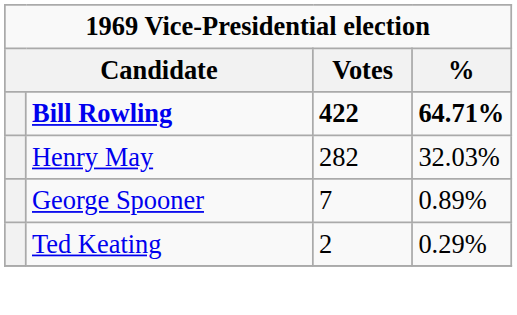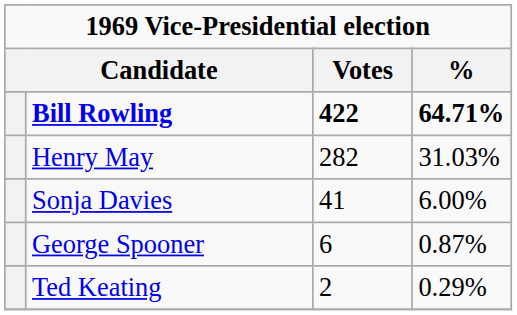(459, 157) 32.03% -> (459, 157) 31.03%
+ row: (102, 200)
(326, 200) 7 -> (326, 244) 6
(453, 200) 0.89% -> (453, 244) 0.87%
